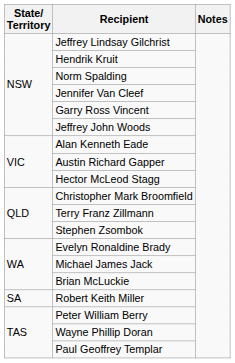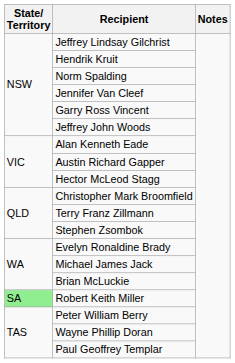(14, 299) no background -> (14, 299) lightgreen background
